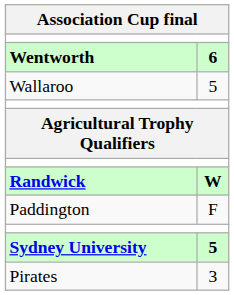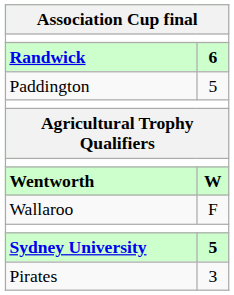(52, 56) Wentworth -> (48, 56) Randwick
(41, 85) Wallaroo -> (49, 85) Paddington
(48, 180) Randwick -> (52, 180) Wentworth
(49, 209) Paddington -> (41, 209) Wallaroo
